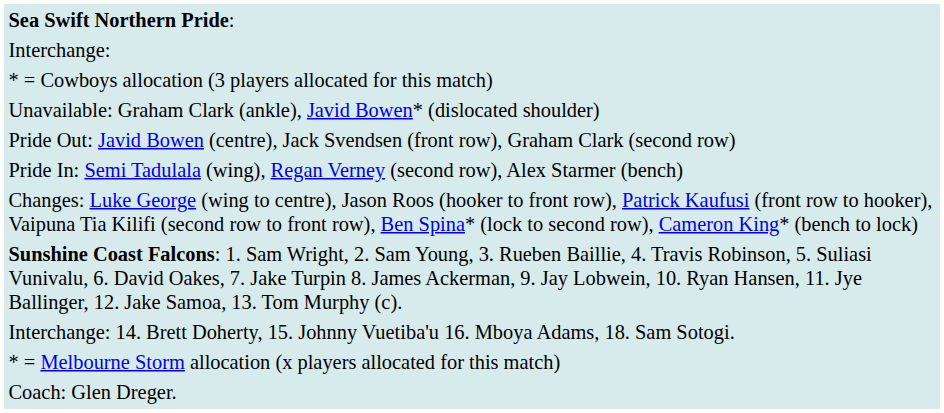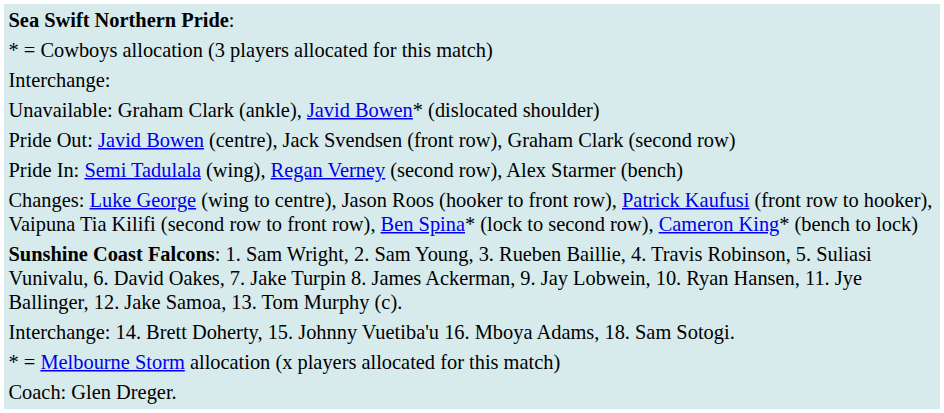(59, 50) Interchange: -> (251, 50) * = Cowboys allocation (3 players allocated for this match)
(251, 80) * = Cowboys allocation (3 players allocated for this match) -> (59, 80) Interchange:
